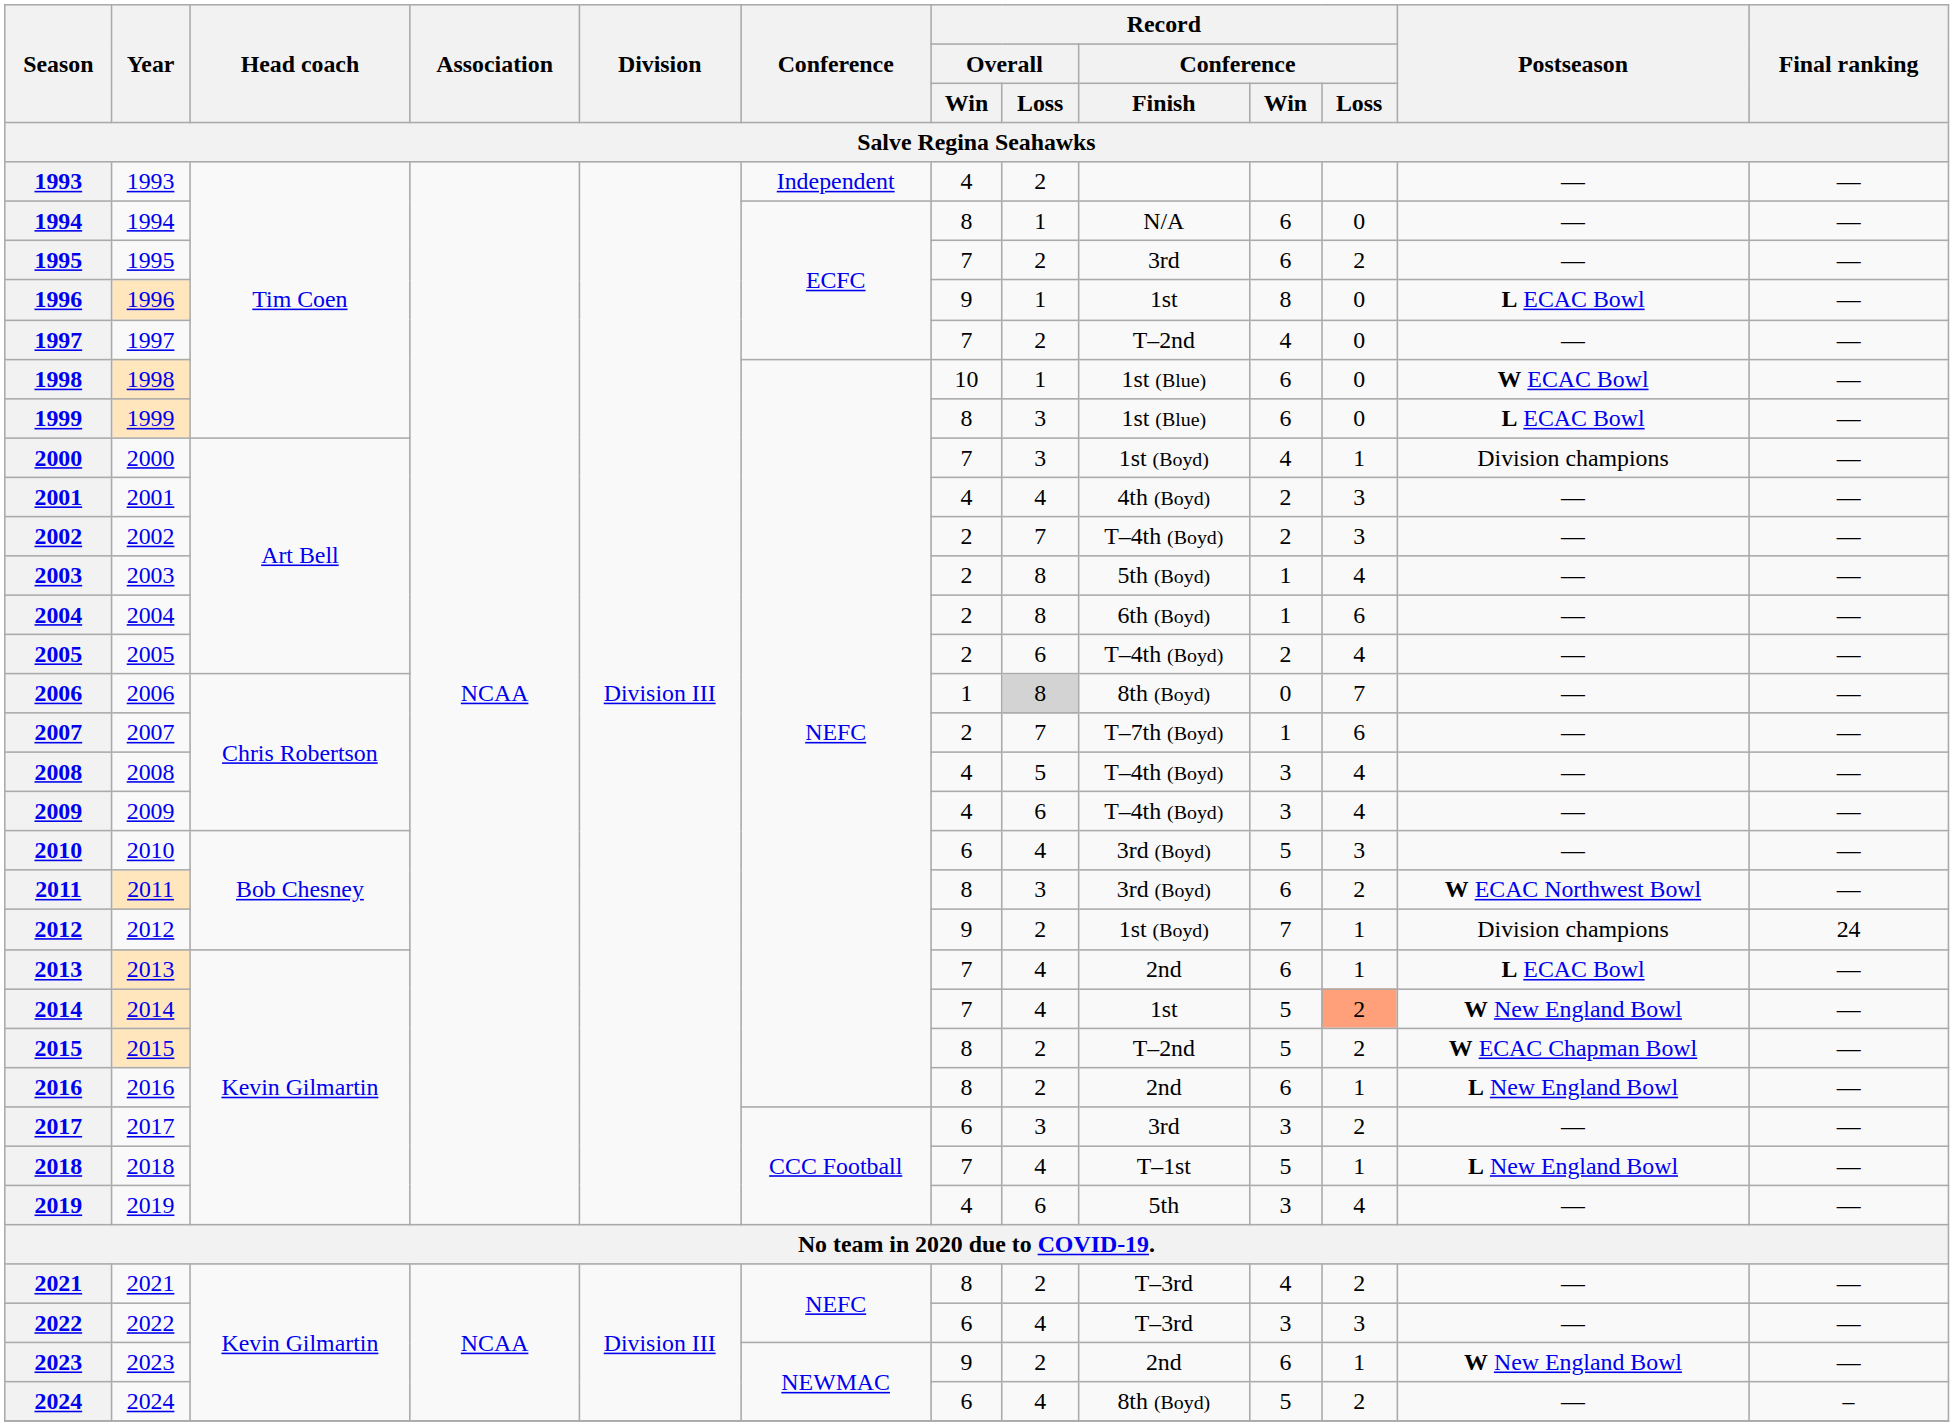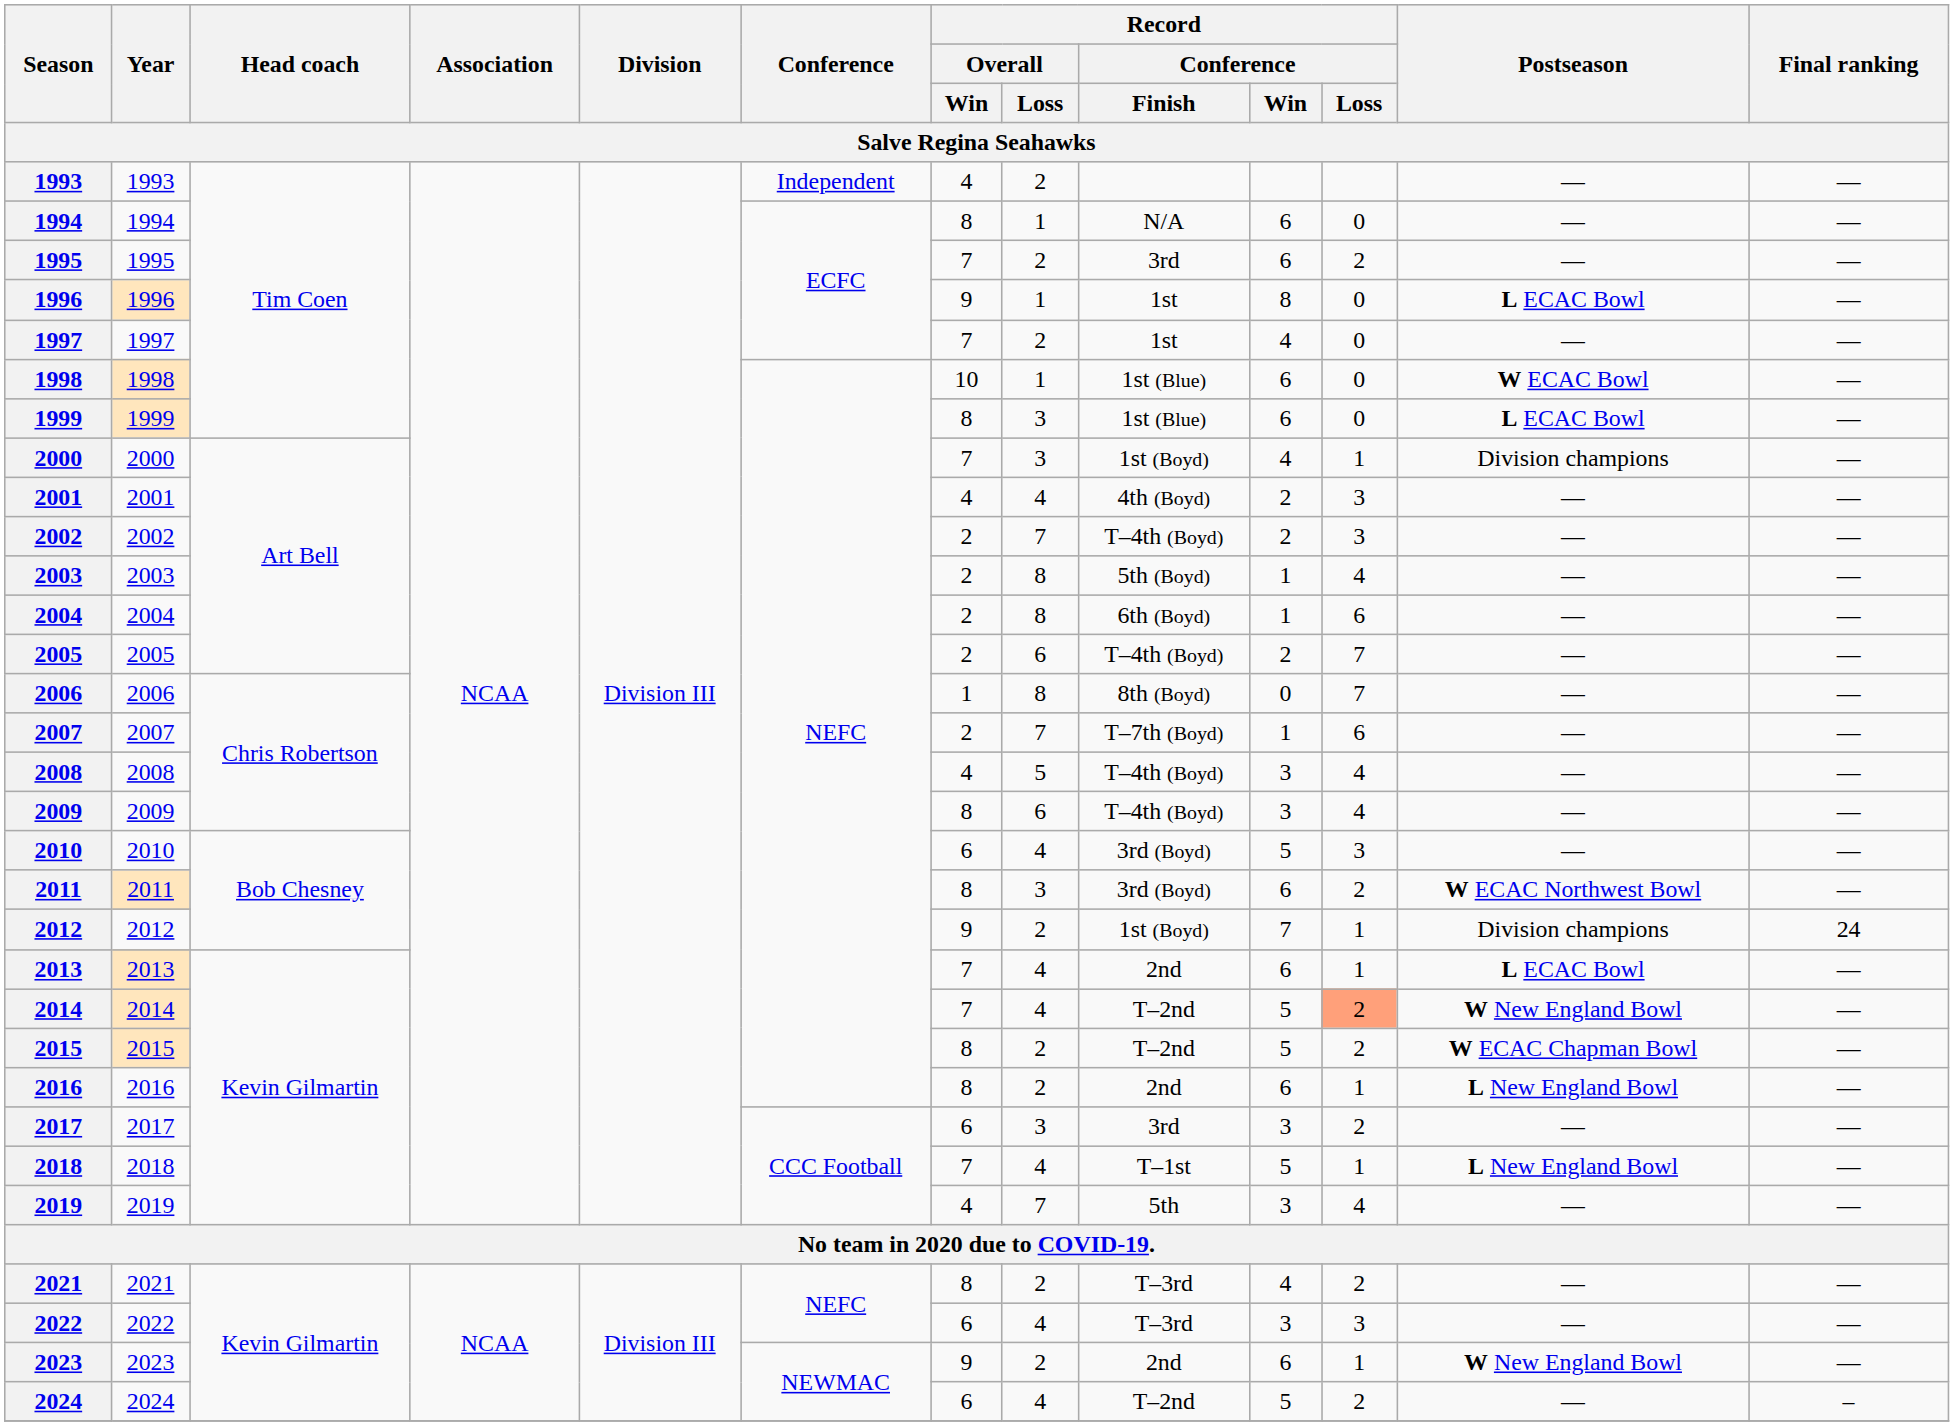(1164, 339) T–2nd -> (1164, 339) 1st
(1359, 653) 4 -> (1359, 653) 7
(1040, 693) lightgrey background -> (1040, 693) no background
(967, 811) 4 -> (967, 811) 8
(1164, 1008) 1st -> (1164, 1008) T–2nd
(1040, 1204) 6 -> (1040, 1204) 7
(1164, 1401) 8th (Boyd) -> (1164, 1401) T–2nd
